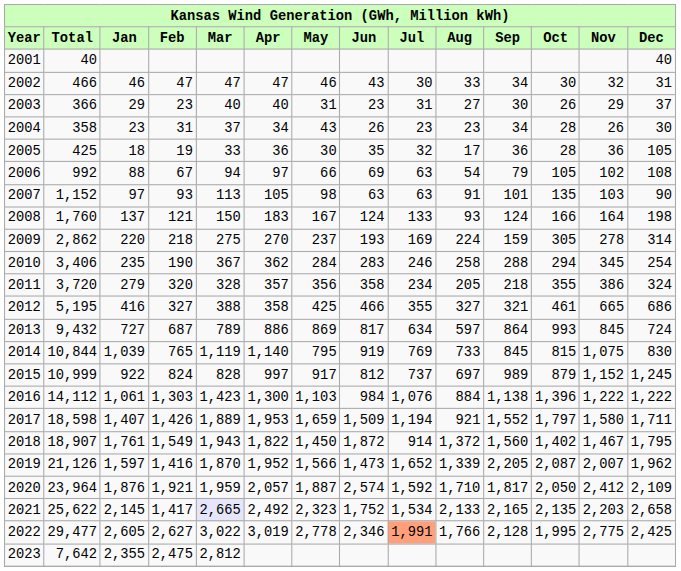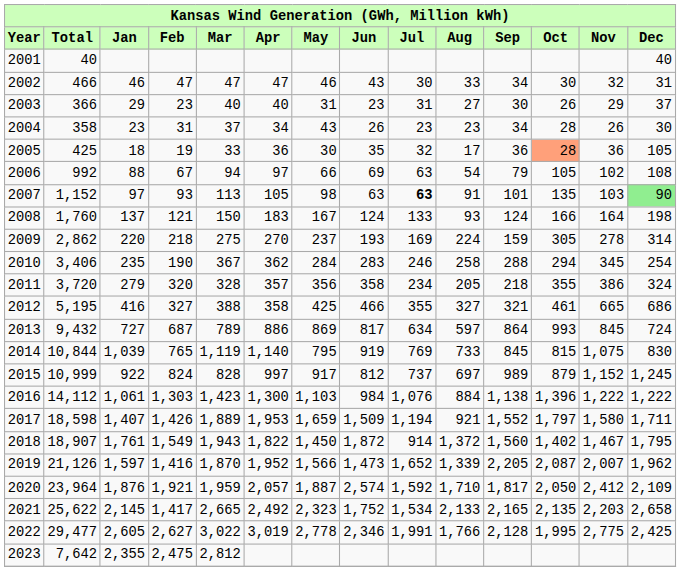(568, 151) no background -> (568, 151) lightsalmon background
(424, 195) normal -> (424, 195) bold
(664, 195) no background -> (664, 195) lightgreen background
(220, 510) lavender background -> (220, 510) no background
(412, 532) lightsalmon background -> (412, 532) no background
